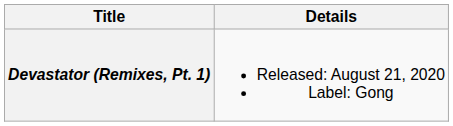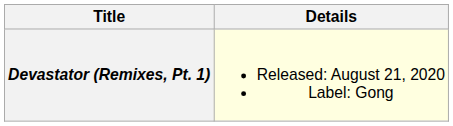(331, 84) no background -> (331, 84) lightyellow background
